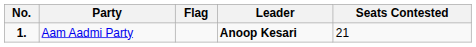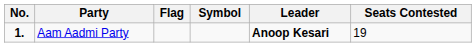+ column: (220, 13)
(342, 32) 21 -> (360, 32) 19
